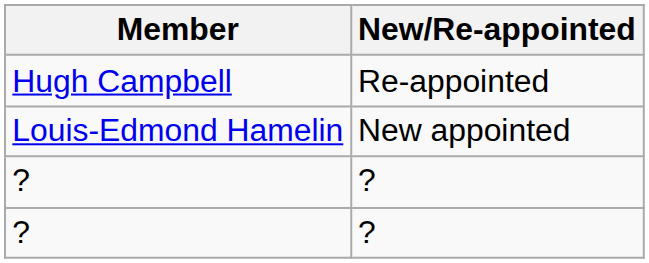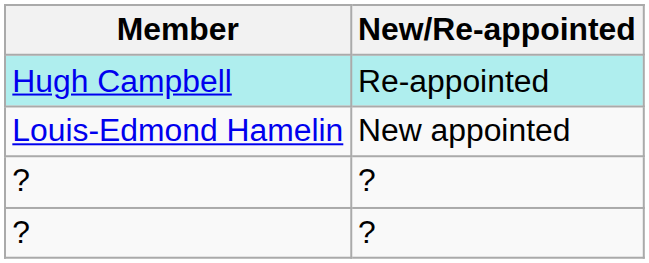(122, 80) no background -> (122, 80) paleturquoise background
(454, 80) no background -> (454, 80) paleturquoise background
